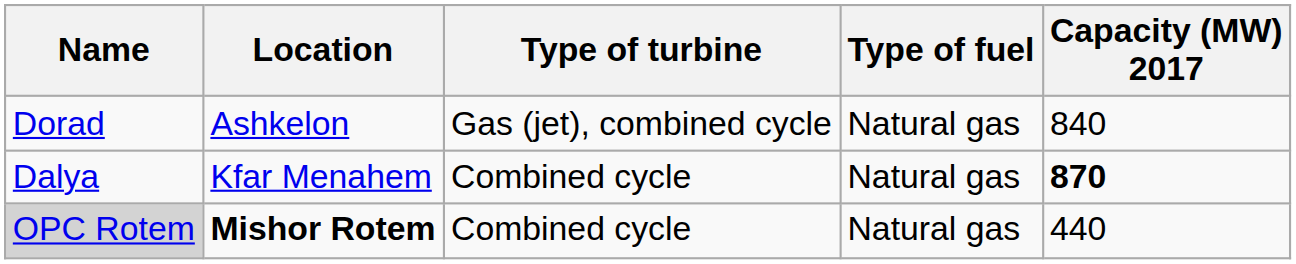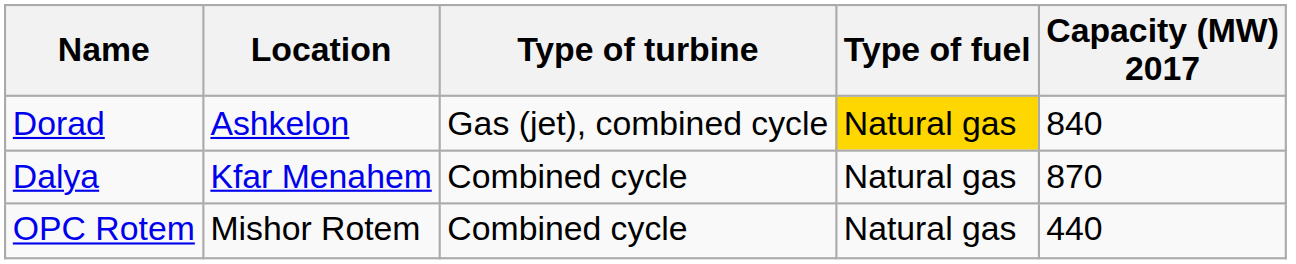(934, 122) no background -> (930, 122) gold background
(1078, 176) bold -> (1074, 176) normal
(104, 229) lightgrey background -> (104, 229) no background
(323, 229) bold -> (315, 229) normal
